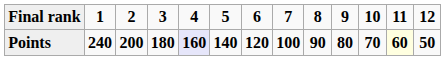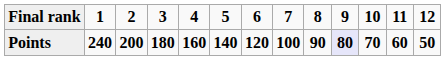(194, 42) lavender background -> (194, 42) no background
(345, 42) no background -> (345, 42) lavender background
(400, 42) lightyellow background -> (400, 42) no background
